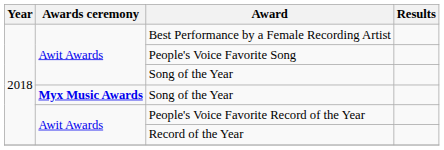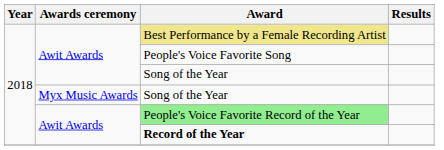(270, 34) no background -> (265, 34) khaki background
(91, 94) bold -> (88, 94) normal
(257, 114) no background -> (252, 114) lightgreen background
(196, 134) normal -> (194, 134) bold
